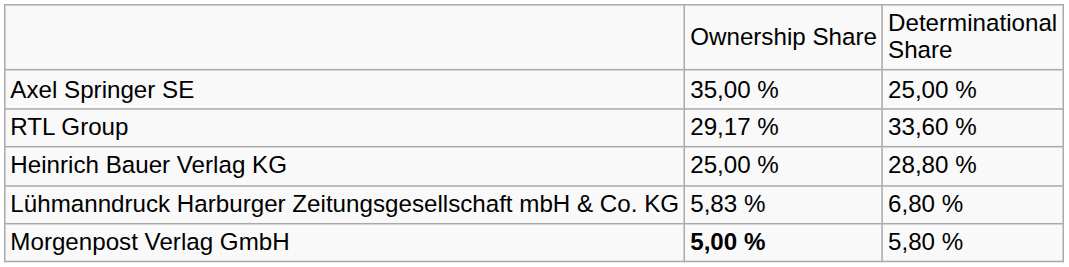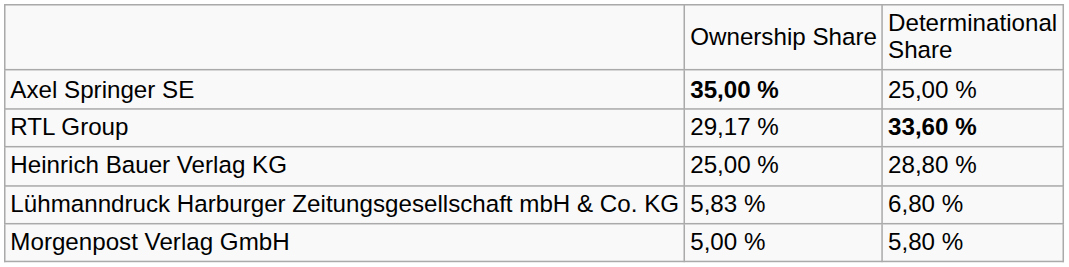(735, 89) normal -> (735, 89) bold
(932, 127) normal -> (932, 127) bold
(728, 242) bold -> (728, 242) normal
